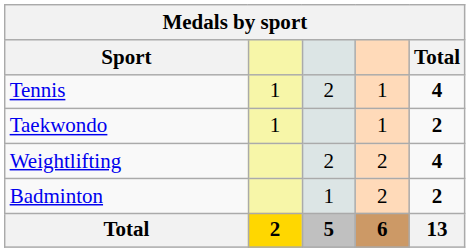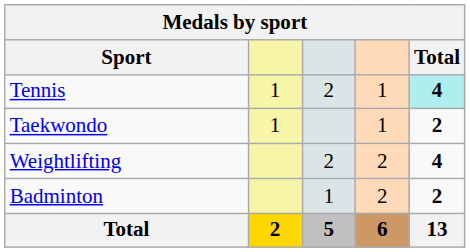(437, 91) no background -> (437, 91) paleturquoise background
